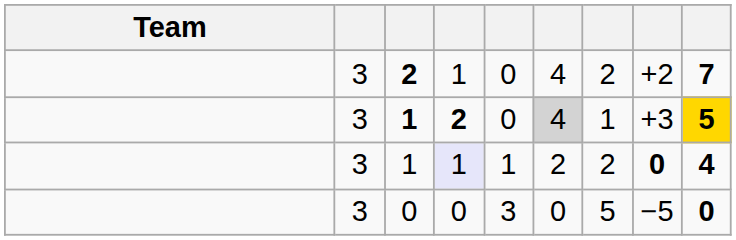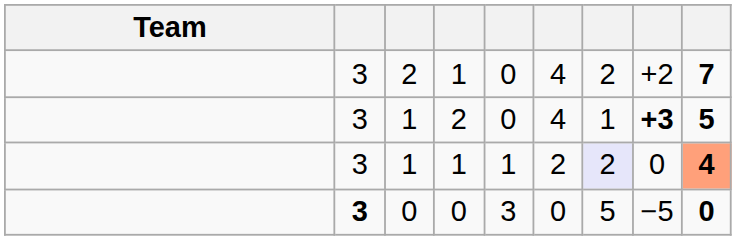(409, 73) bold -> (409, 73) normal
(409, 119) bold -> (409, 119) normal
(459, 119) bold -> (459, 119) normal
(558, 119) lightgrey background -> (558, 119) no background
(657, 119) normal -> (657, 119) bold
(707, 119) gold background -> (707, 119) no background
(459, 165) lavender background -> (459, 165) no background
(608, 165) no background -> (608, 165) lavender background
(657, 165) bold -> (657, 165) normal
(707, 165) no background -> (707, 165) lightsalmon background
(360, 211) normal -> (360, 211) bold
